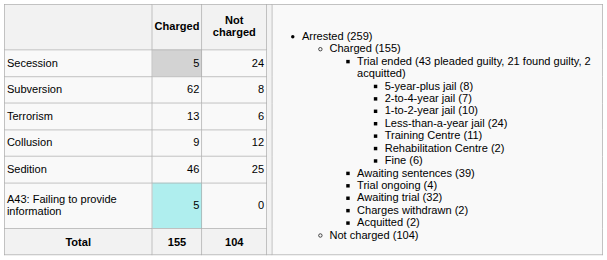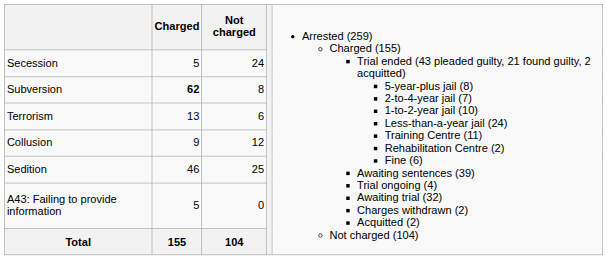(196, 63) lightgrey background -> (196, 63) no background
(193, 89) normal -> (193, 89) bold
(196, 205) paleturquoise background -> (196, 205) no background
